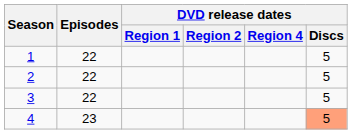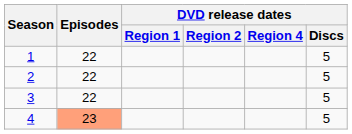(89, 118) no background -> (89, 118) lightsalmon background
(326, 118) lightsalmon background -> (326, 118) no background
